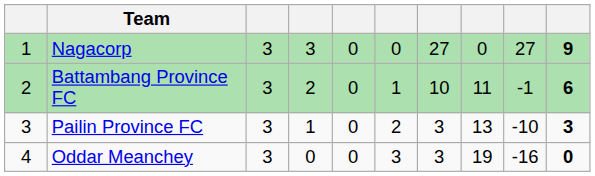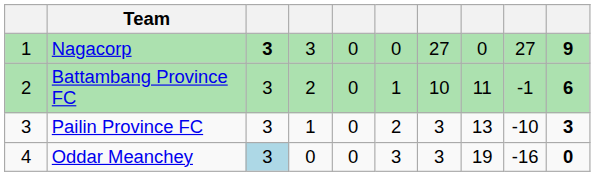(267, 48) normal -> (267, 48) bold
(267, 156) no background -> (267, 156) lightblue background
